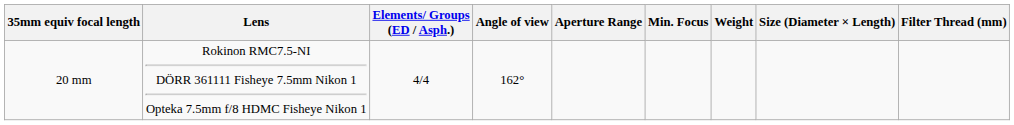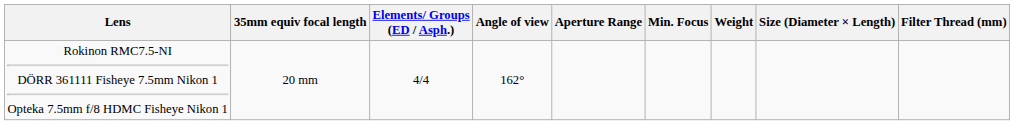columns swapped: (256, 22) <-> (74, 22)
